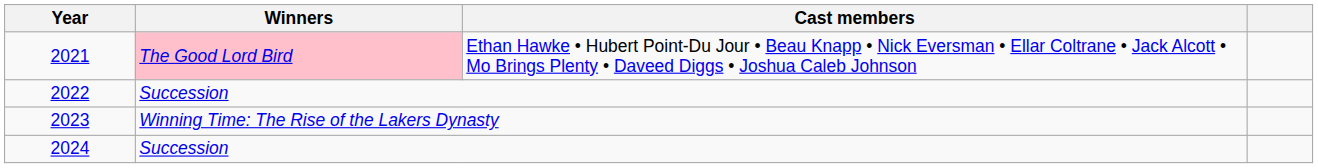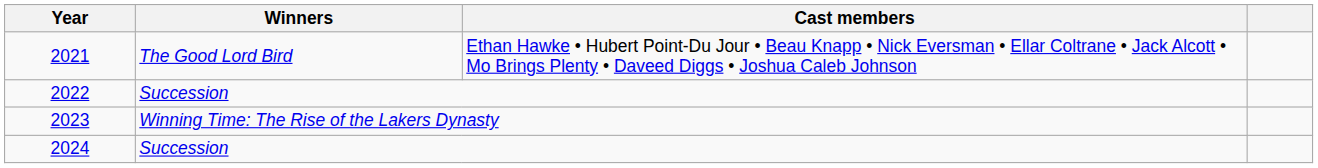(216, 55) pink background -> (216, 55) no background
